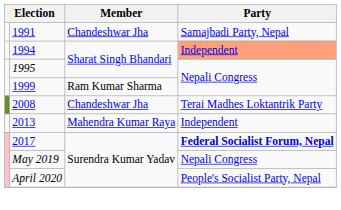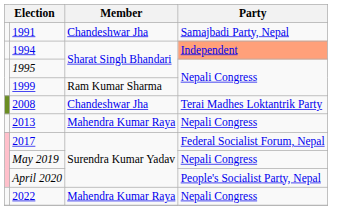(209, 123) Independent -> (219, 123) Nepali Congress
(257, 141) bold -> (253, 141) normal
+ row: (24, 196)
